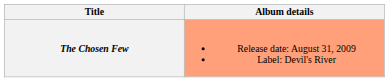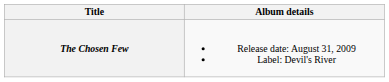(284, 54) lightsalmon background -> (284, 54) no background
